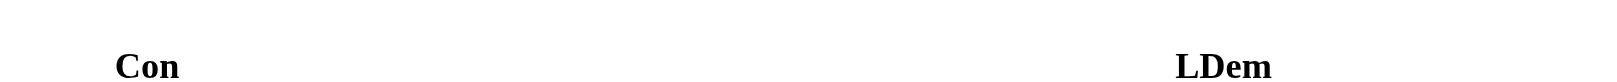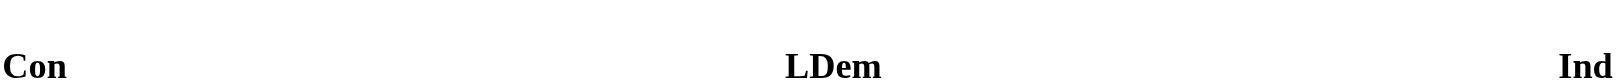+ column: (1586, 15)
